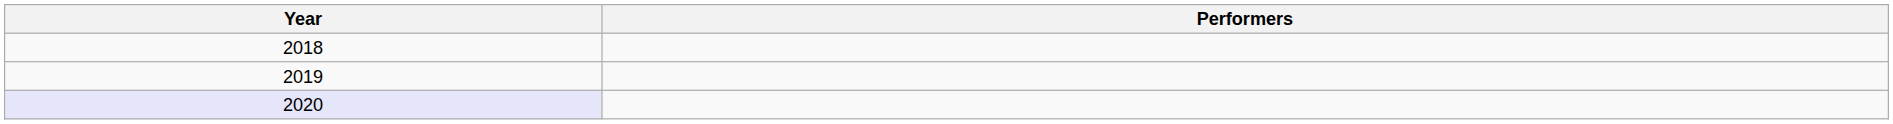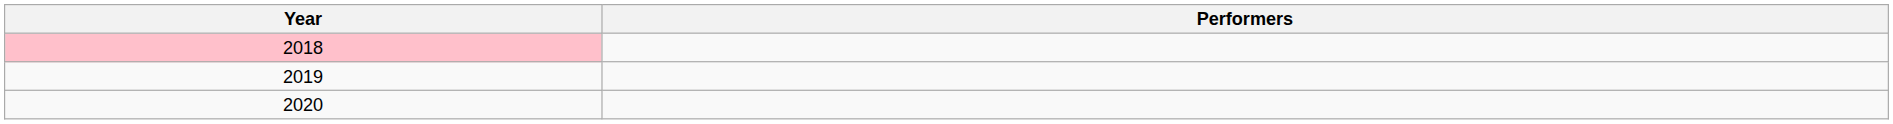(303, 48) no background -> (303, 48) pink background
(303, 105) lavender background -> (303, 105) no background
